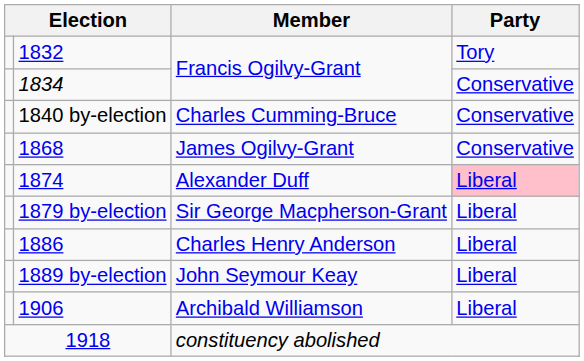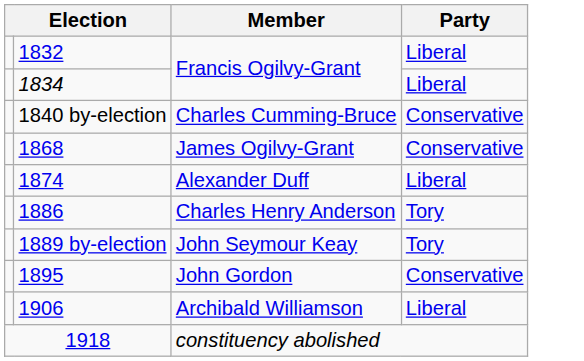(475, 52) Tory -> (436, 52) Liberal
(515, 84) Conservative -> (436, 84) Liberal
(487, 180) pink background -> (436, 180) no background
- row: (93, 212)
(487, 244) Liberal -> (425, 212) Tory
(487, 276) Liberal -> (425, 244) Tory
+ row: (41, 276)
